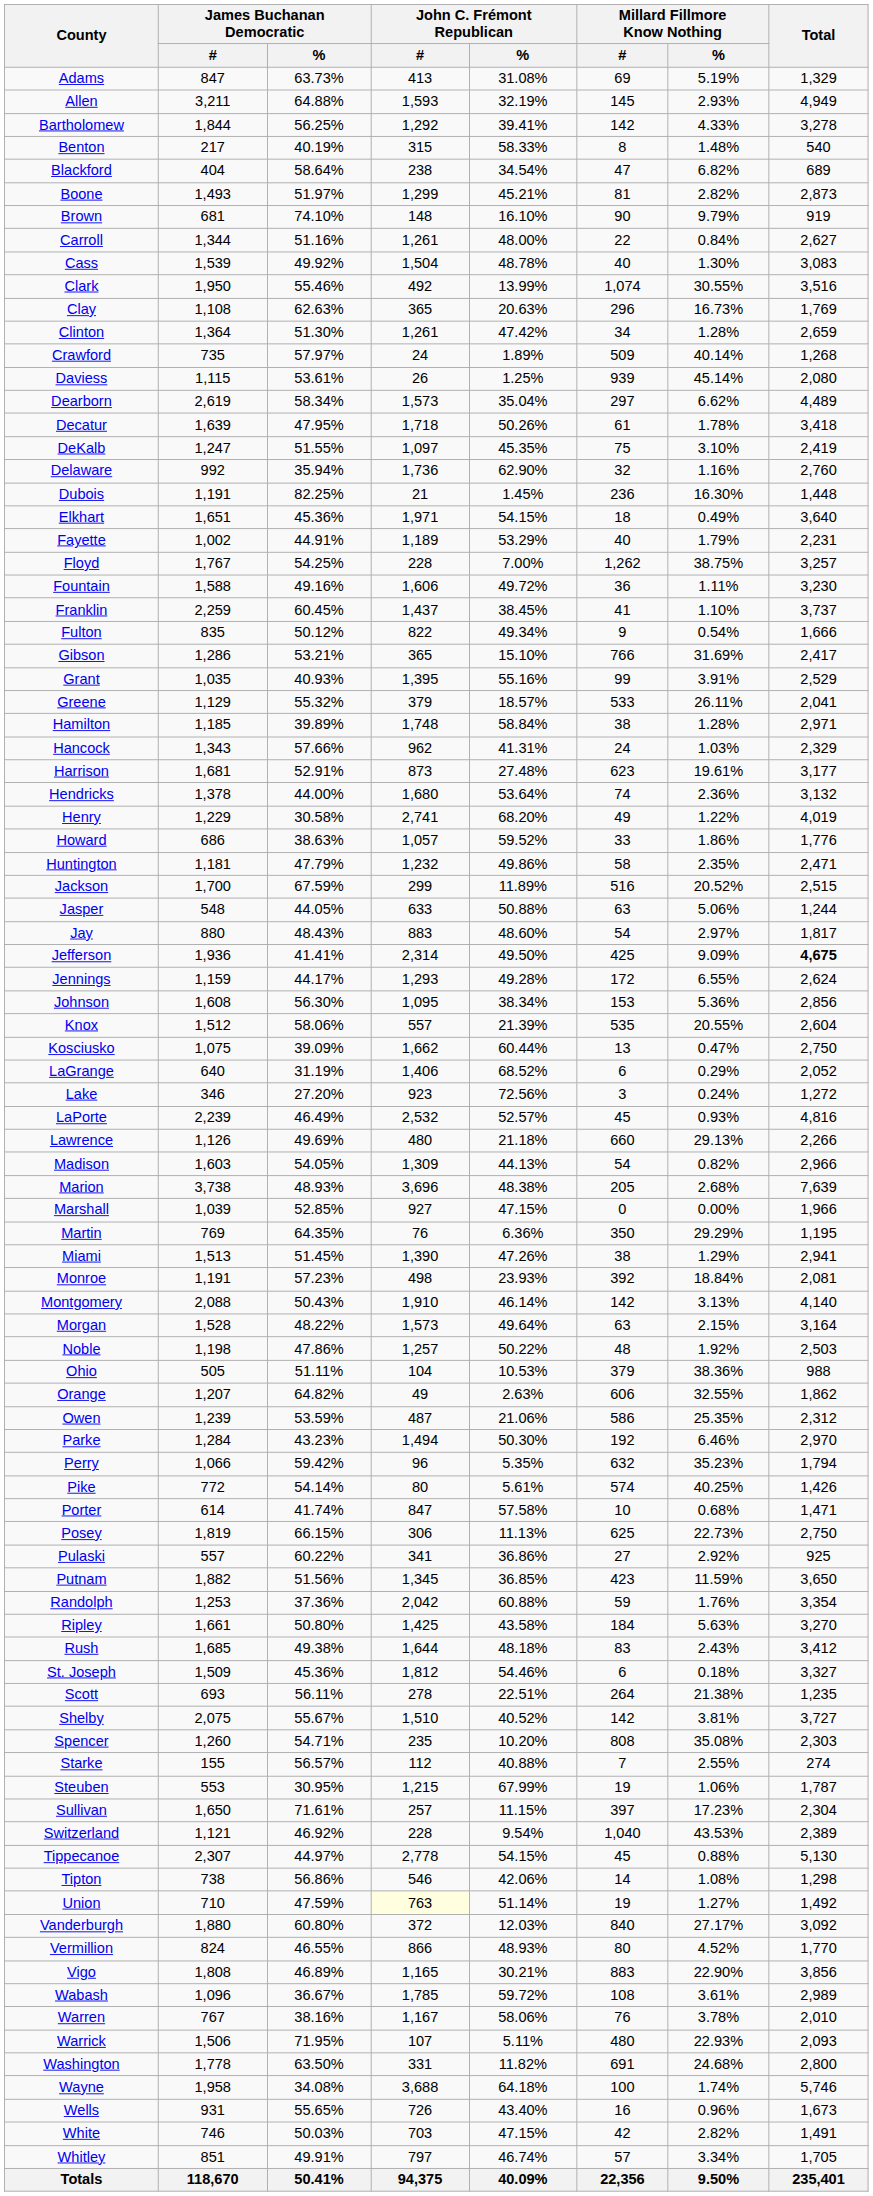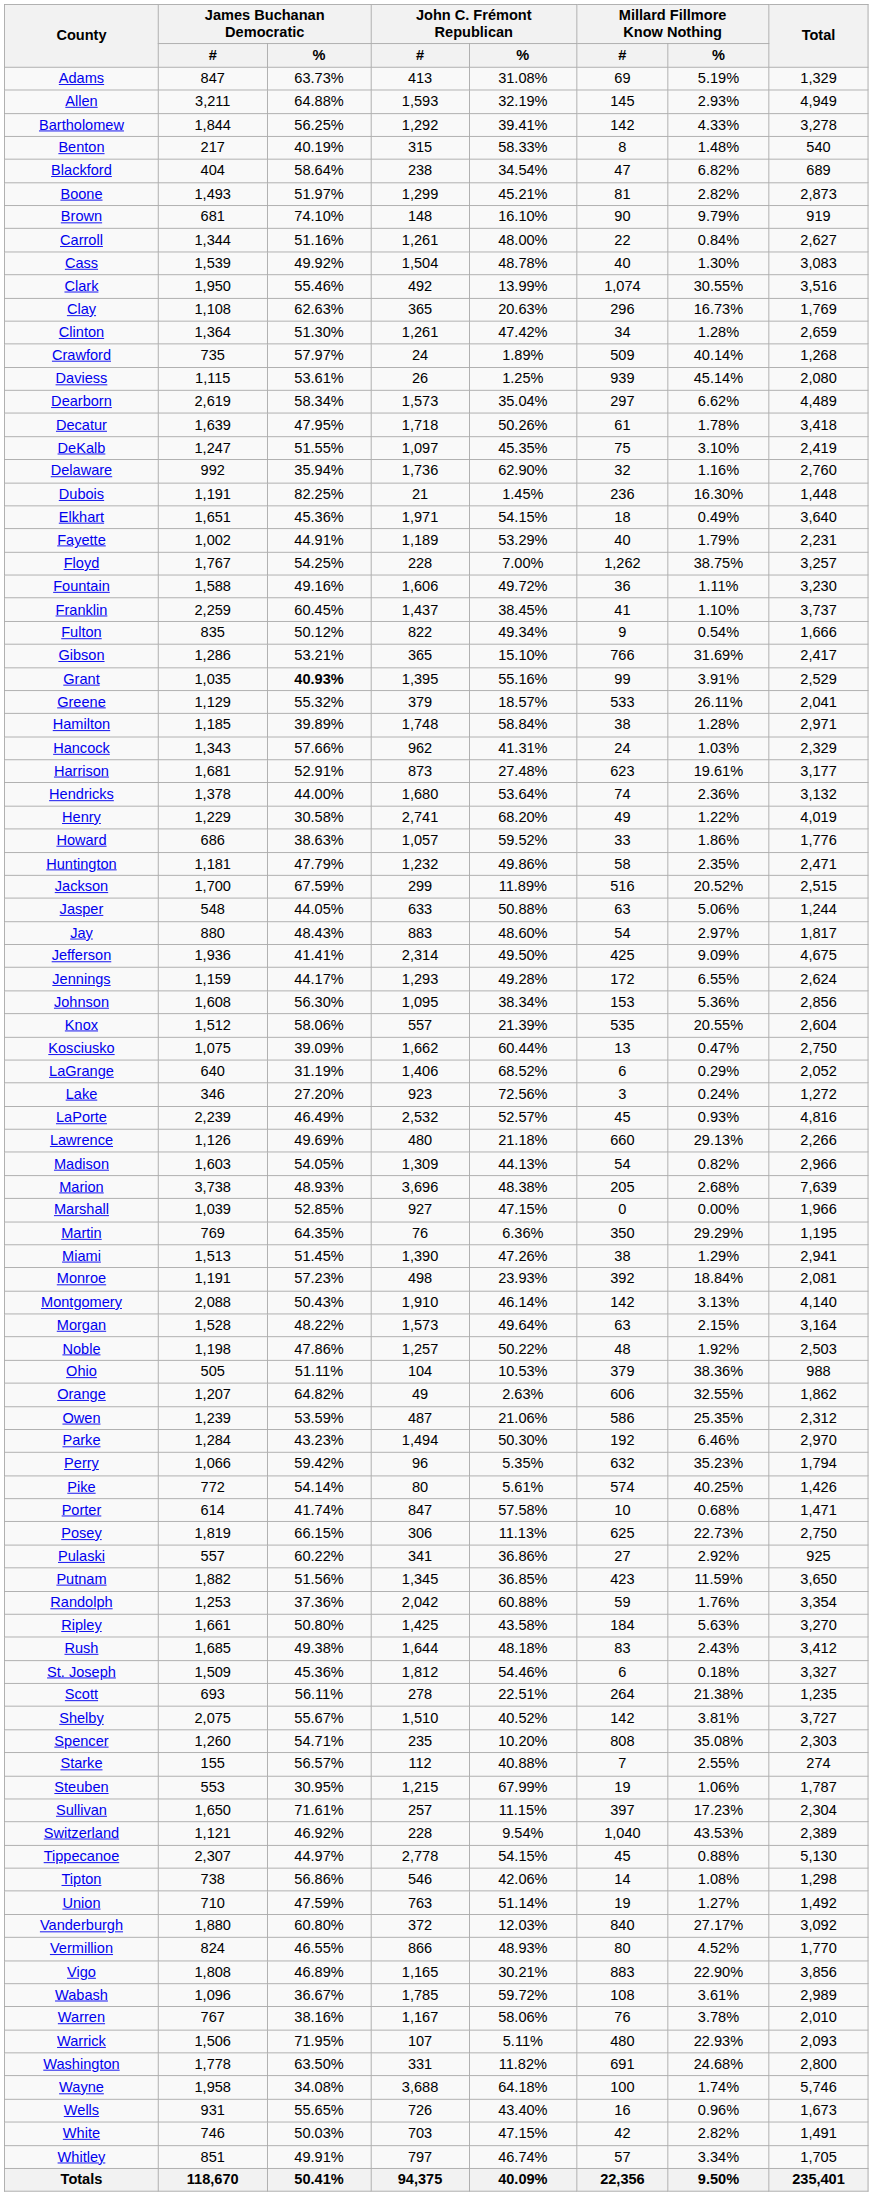(319, 678) normal -> (319, 678) bold
(819, 956) bold -> (819, 956) normal
(420, 1902) lightyellow background -> (420, 1902) no background
